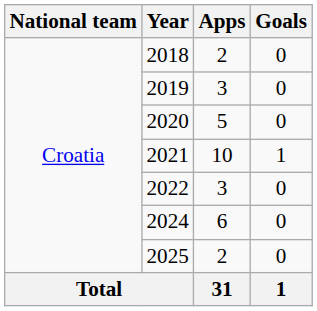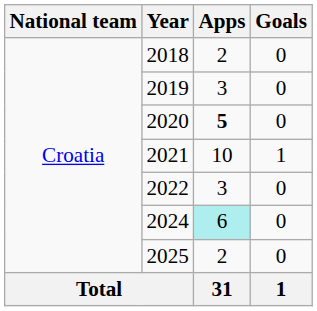(222, 121) normal -> (222, 121) bold
(222, 222) no background -> (222, 222) paleturquoise background
